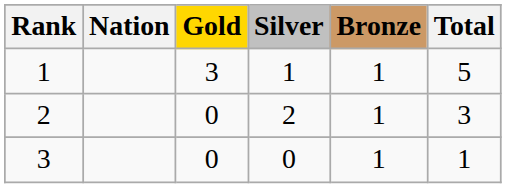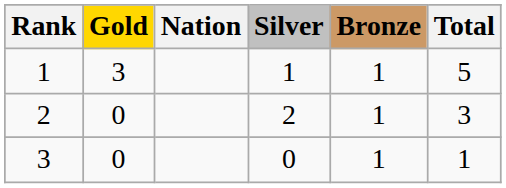columns swapped: (129, 26) <-> (212, 26)
